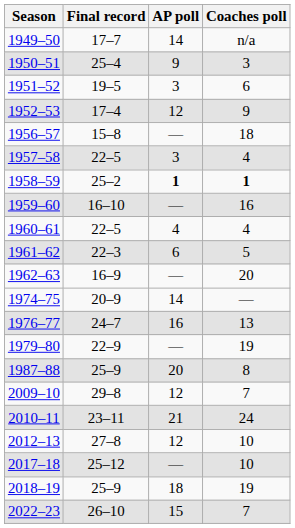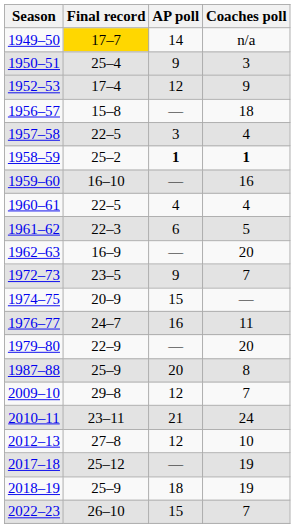(106, 39) no background -> (106, 39) gold background
- row: (34, 87)
+ row: (34, 275)
(176, 299) 14 -> (176, 299) 15
(246, 323) 13 -> (246, 323) 11
(246, 346) 19 -> (246, 346) 20
(246, 464) 10 -> (246, 464) 19
